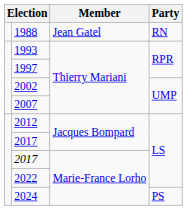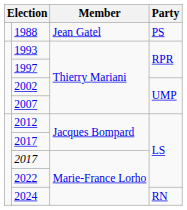(160, 31) RN -> (158, 31) PS
(158, 196) PS -> (160, 196) RN
